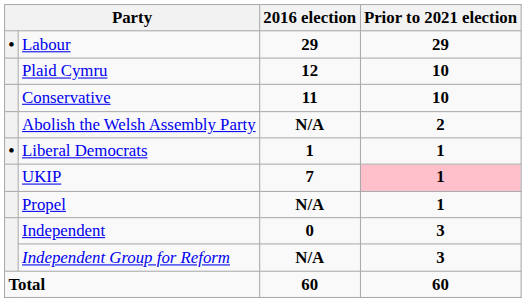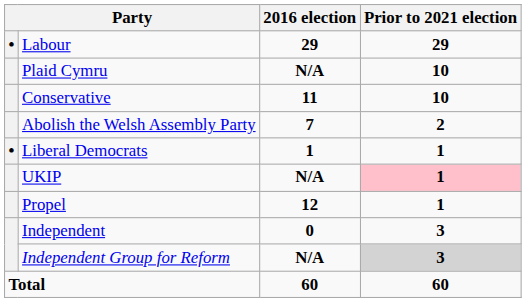(310, 71) 12 -> (310, 71) N/A
(310, 124) N/A -> (310, 124) 7
(310, 177) 7 -> (310, 177) N/A
(310, 204) N/A -> (310, 204) 12
(440, 257) no background -> (440, 257) lightgrey background
